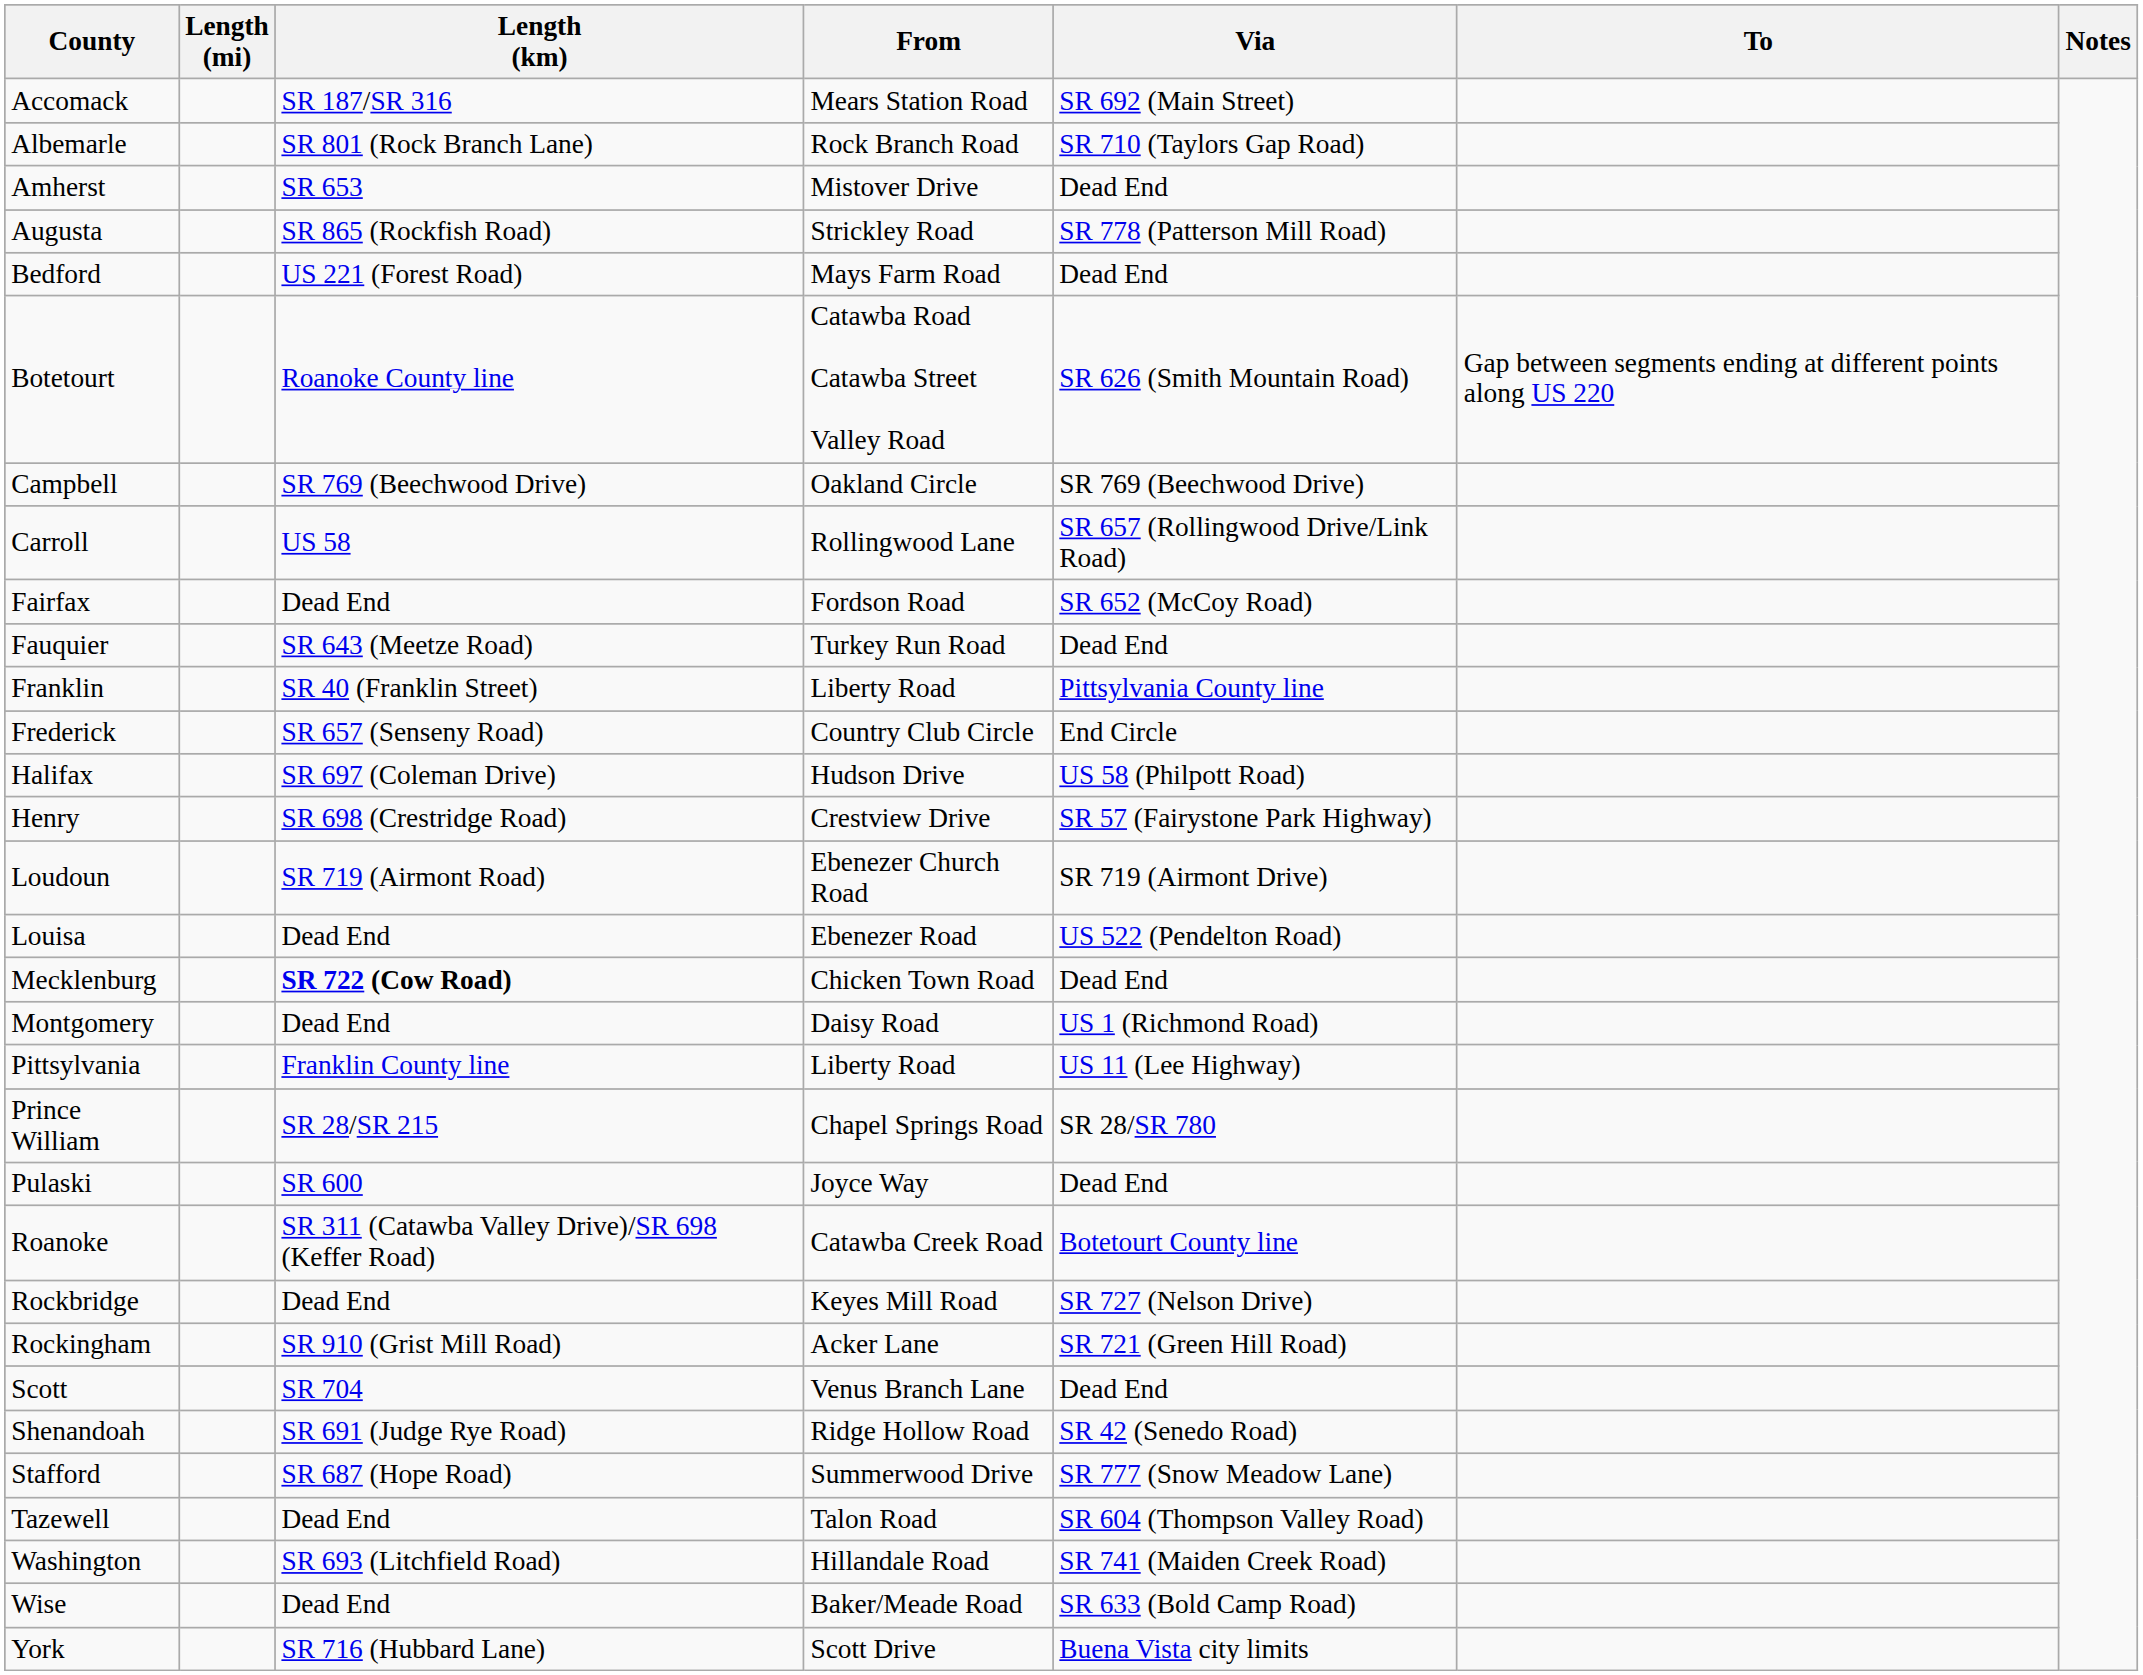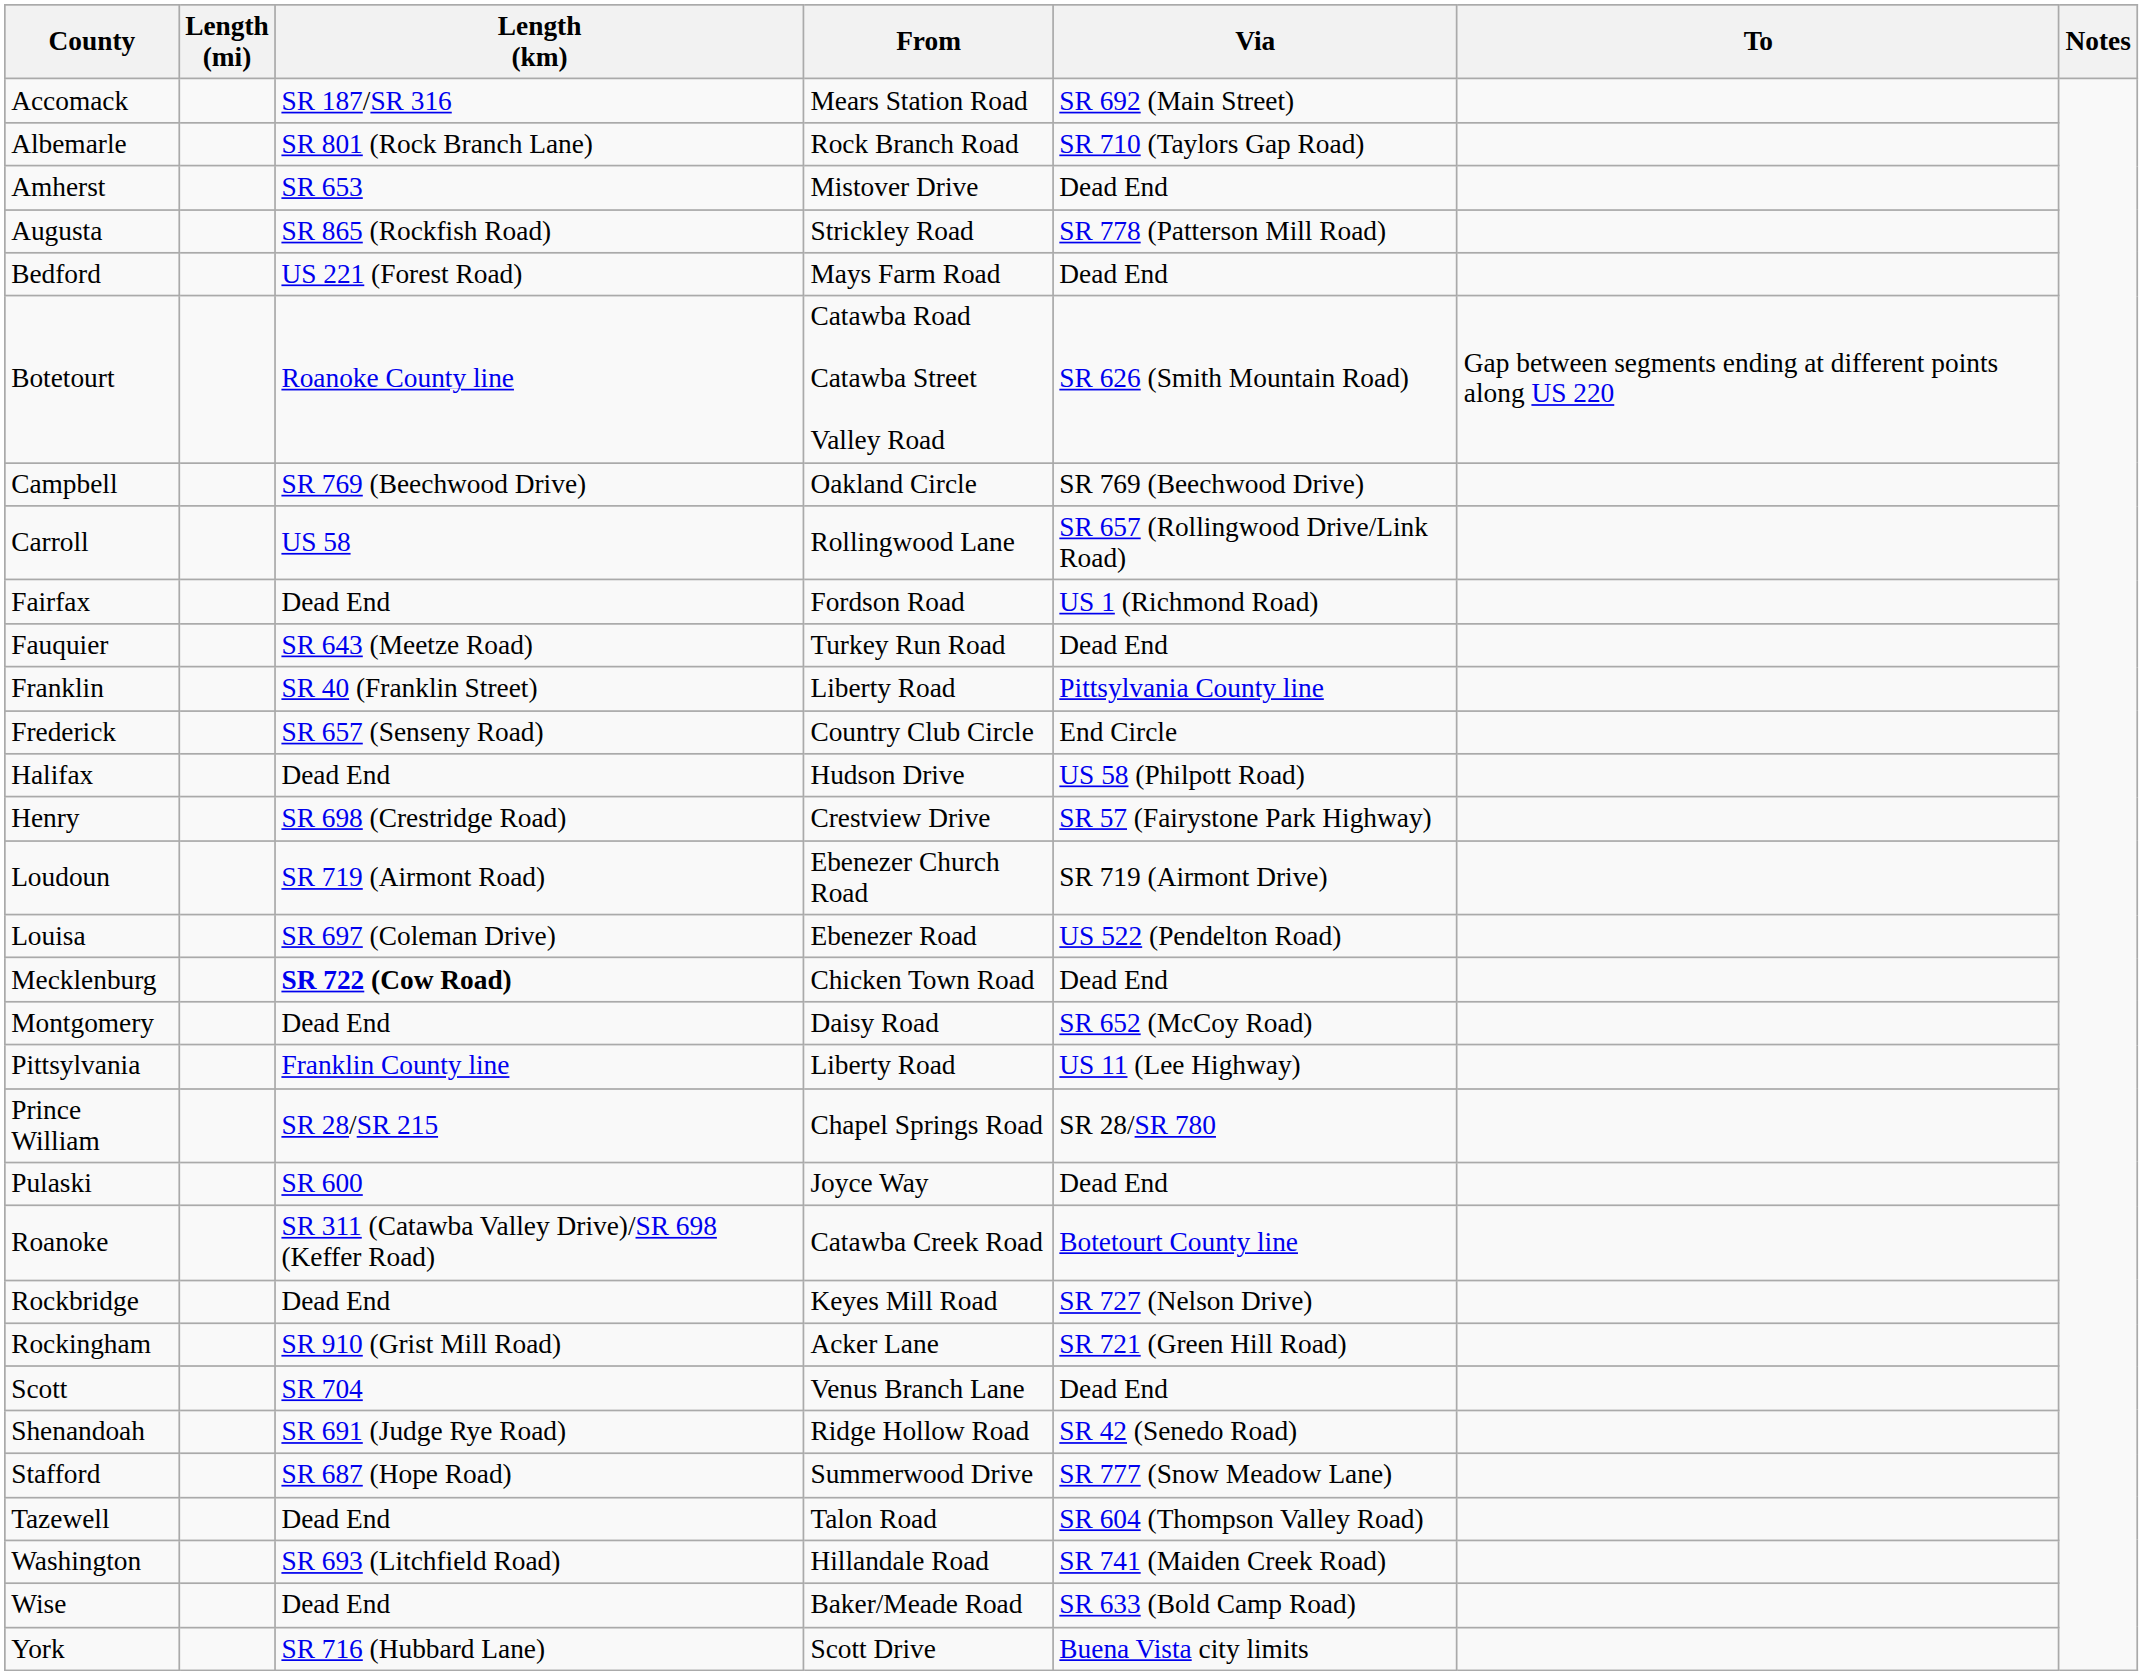(1186, 601) SR 652 (McCoy Road) -> (1189, 601) US 1 (Richmond Road)
(419, 774) SR 697 (Coleman Drive) -> (336, 774) Dead End
(336, 935) Dead End -> (419, 935) SR 697 (Coleman Drive)
(1189, 1022) US 1 (Richmond Road) -> (1186, 1022) SR 652 (McCoy Road)
